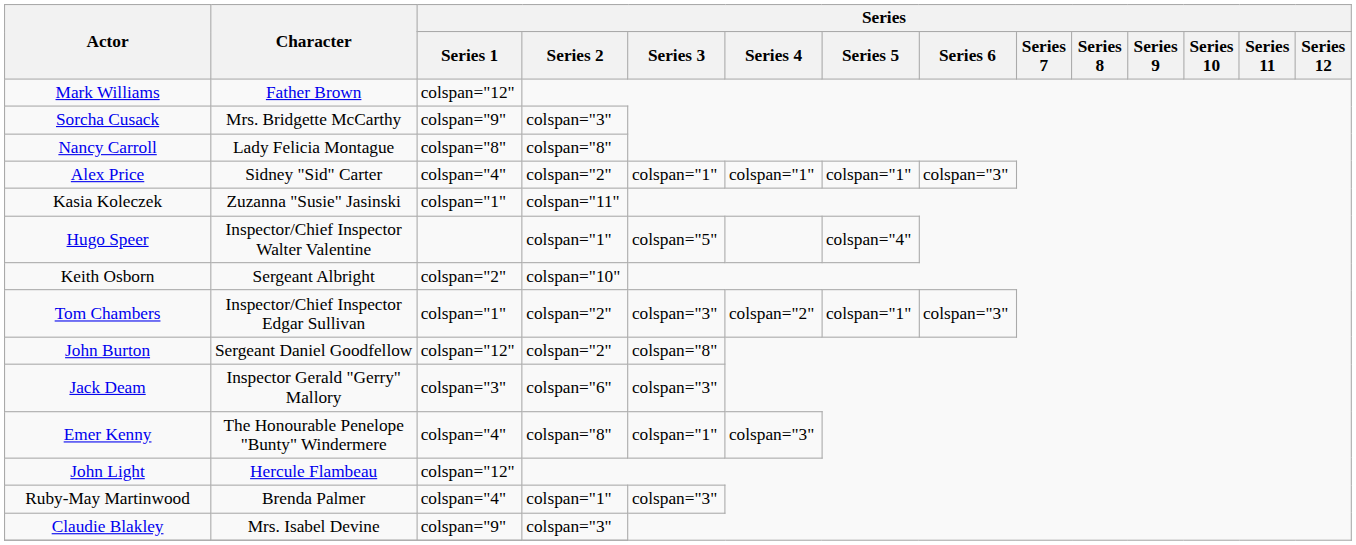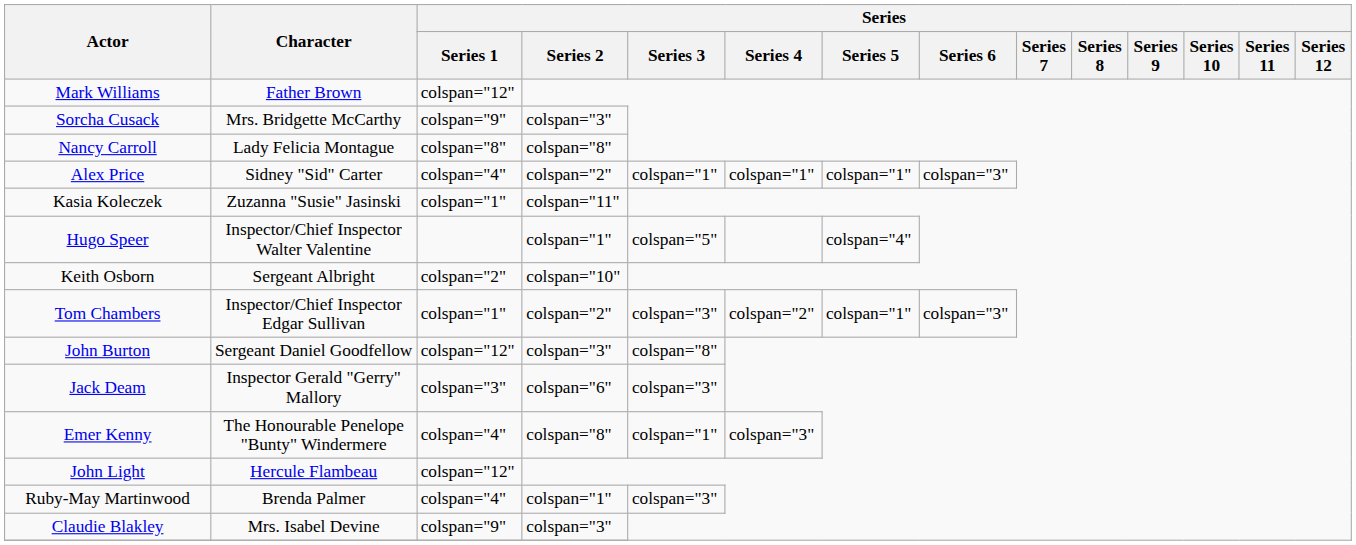(569, 350) colspan="2" -> (569, 350) colspan="3"
